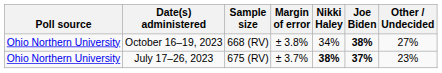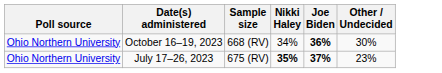- column: (292, 19)
(362, 42) 38% -> (320, 42) 36%
(408, 42) 27% -> (366, 42) 30%
(329, 59) 38% -> (287, 59) 35%
